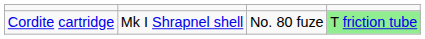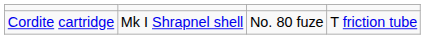(374, 22) lightgreen background -> (374, 22) no background
